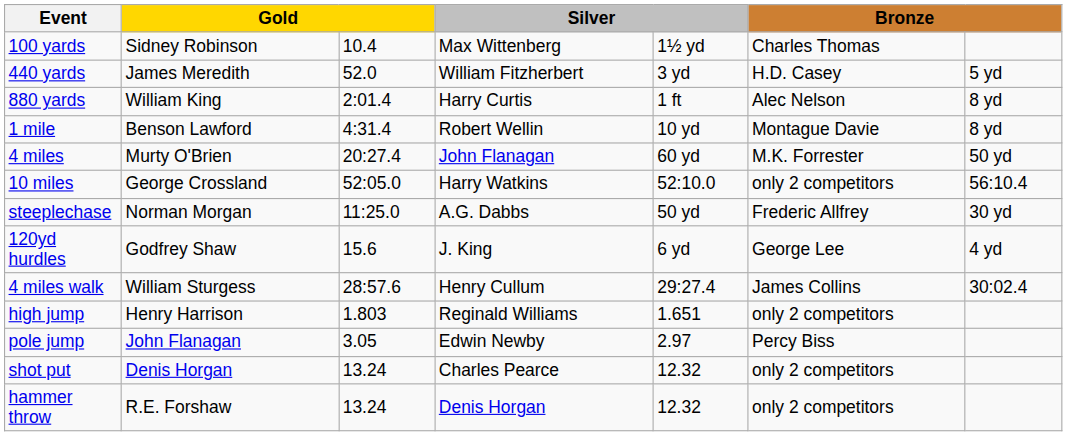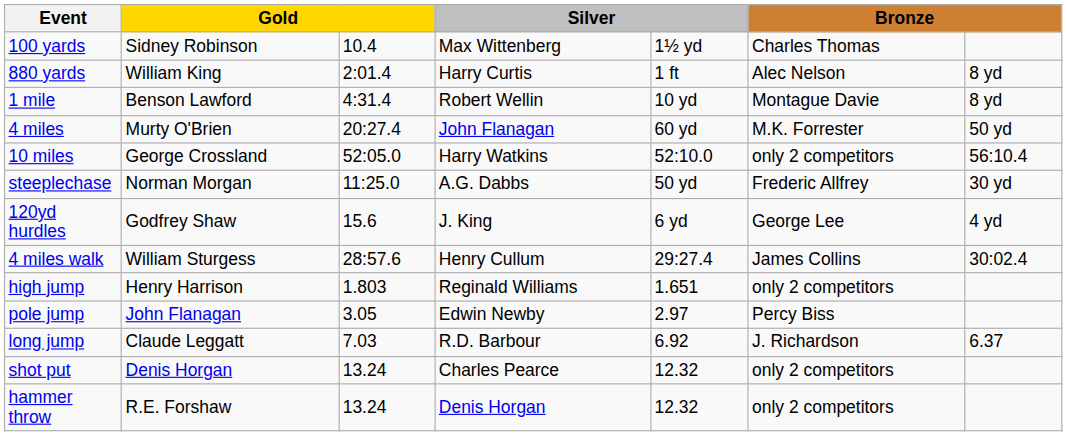- row: (47, 73)
+ row: (46, 342)
